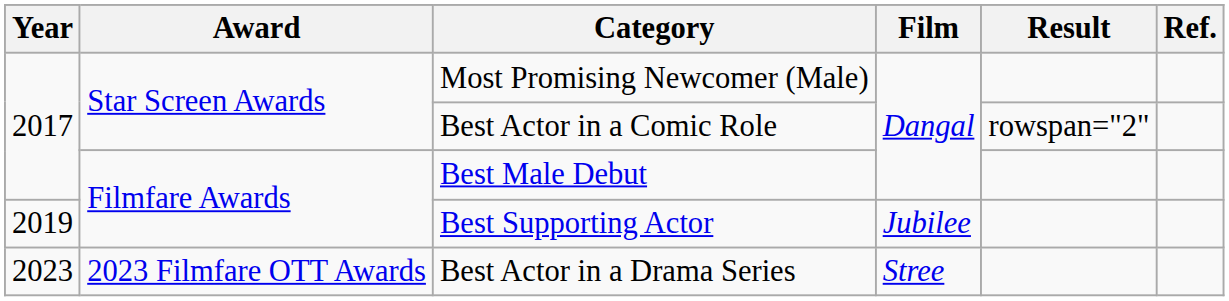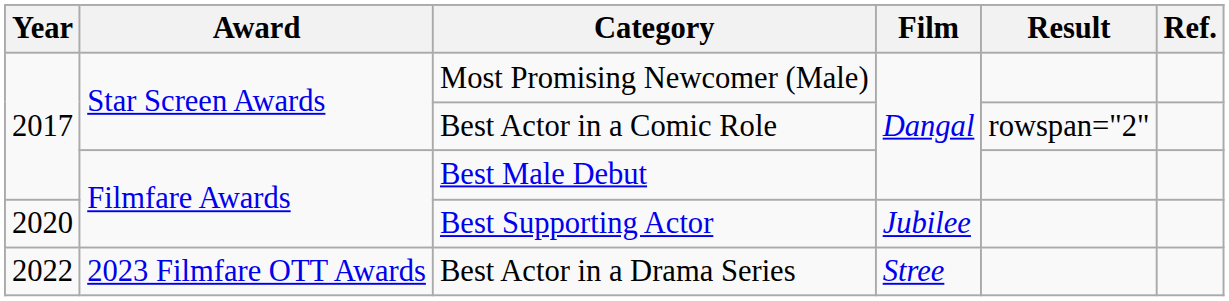(43, 222) 2019 -> (43, 222) 2020
(43, 271) 2023 -> (43, 271) 2022
